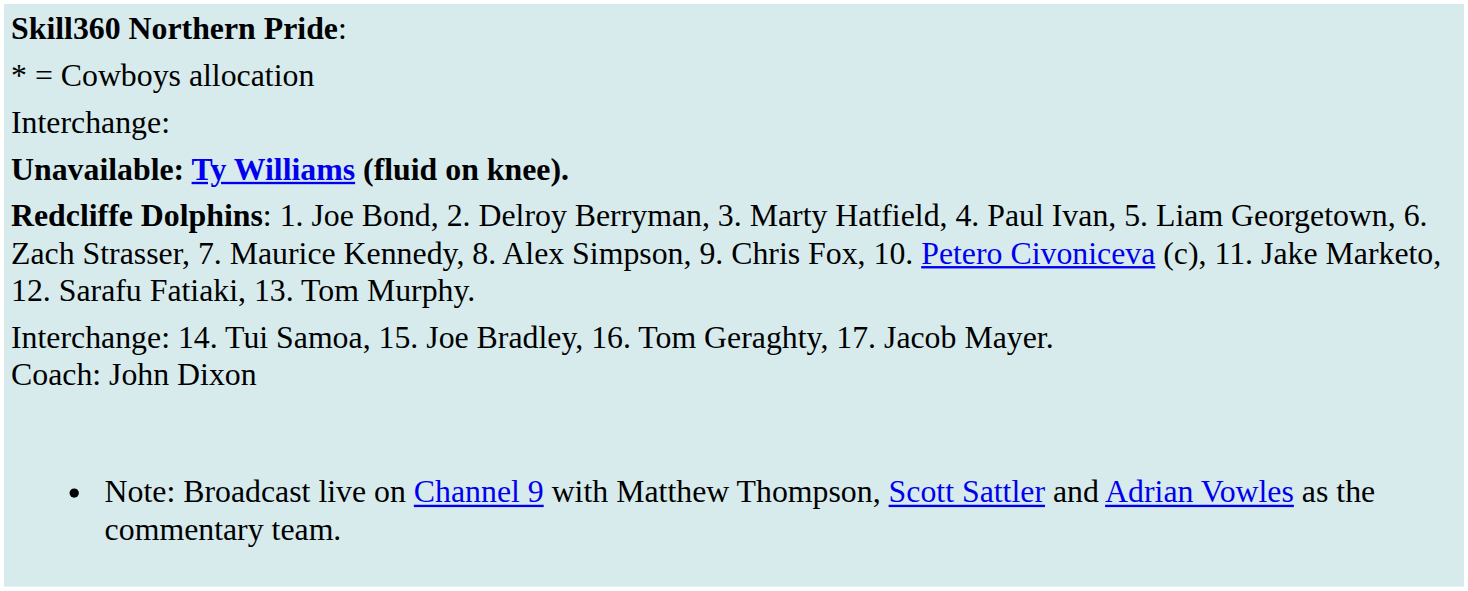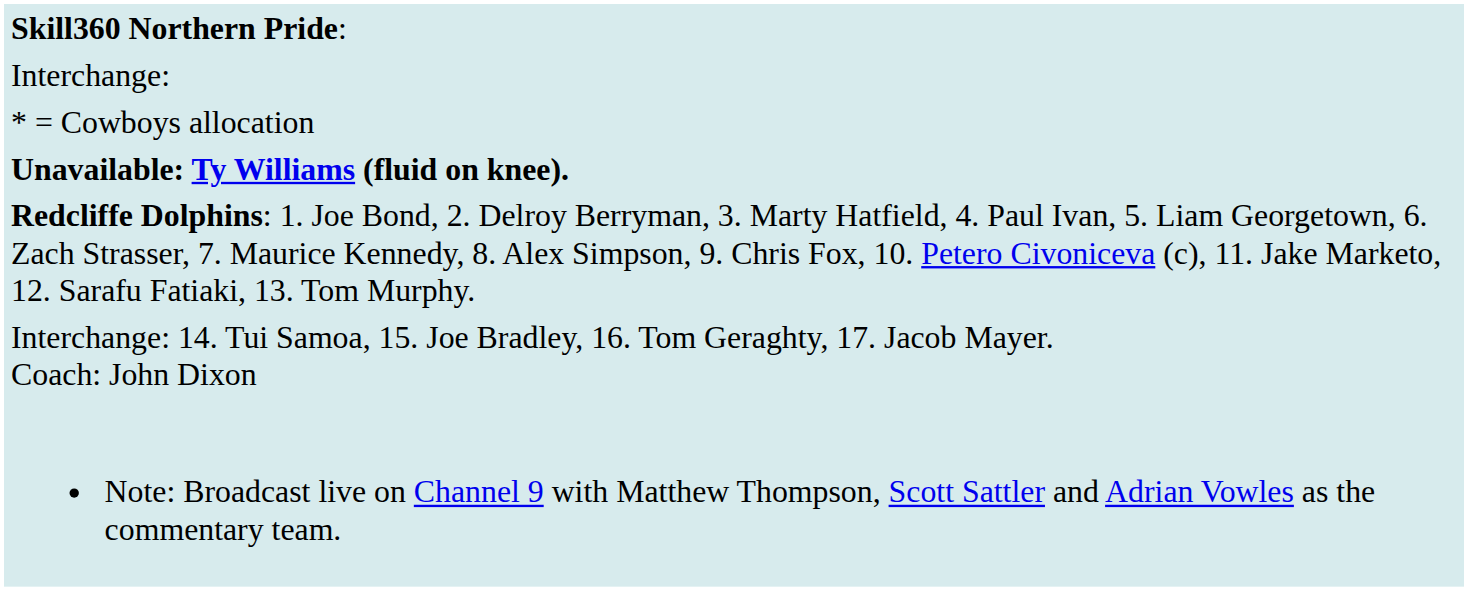(163, 75) * = Cowboys allocation -> (91, 75) Interchange:
(91, 122) Interchange: -> (163, 122) * = Cowboys allocation
